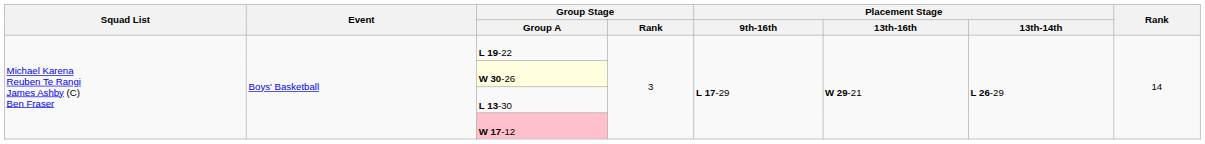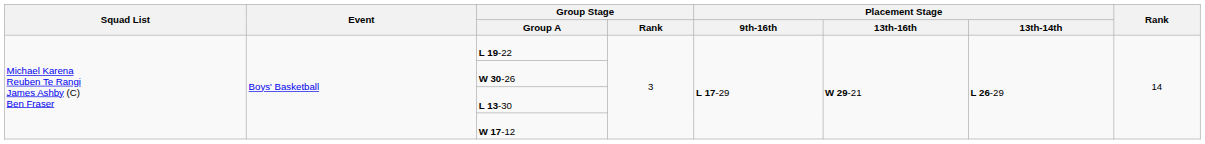(497, 80) lightyellow background -> (497, 80) no background
(497, 131) pink background -> (497, 131) no background
